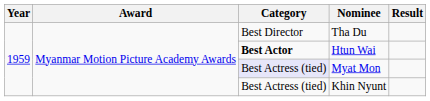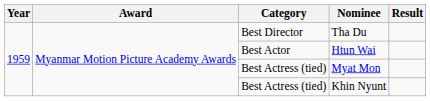(267, 50) bold -> (266, 50) normal
(284, 68) lavender background -> (284, 68) no background
